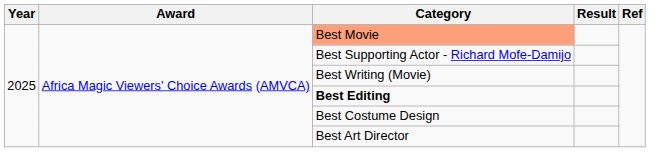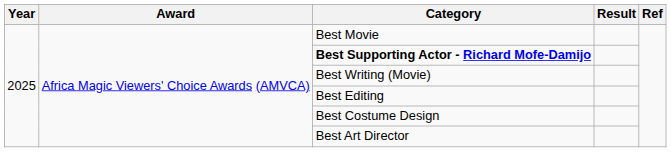(347, 34) lightsalmon background -> (347, 34) no background
(443, 55) normal -> (453, 55) bold
(353, 95) bold -> (350, 95) normal
